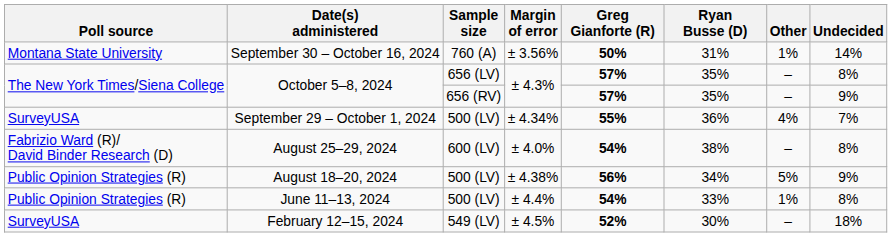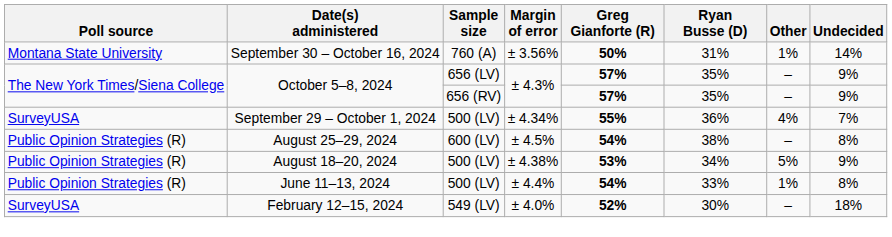(848, 75) 8% -> (848, 75) 9%
(90, 148) Fabrizio Ward (R)/ David Binder Research (D) -> (97, 140) Public Opinion Strategies (R)
(533, 148) ± 4.0% -> (533, 140) ± 4.5%
(613, 178) 56% -> (613, 162) 53%
(533, 221) ± 4.5% -> (533, 206) ± 4.0%
